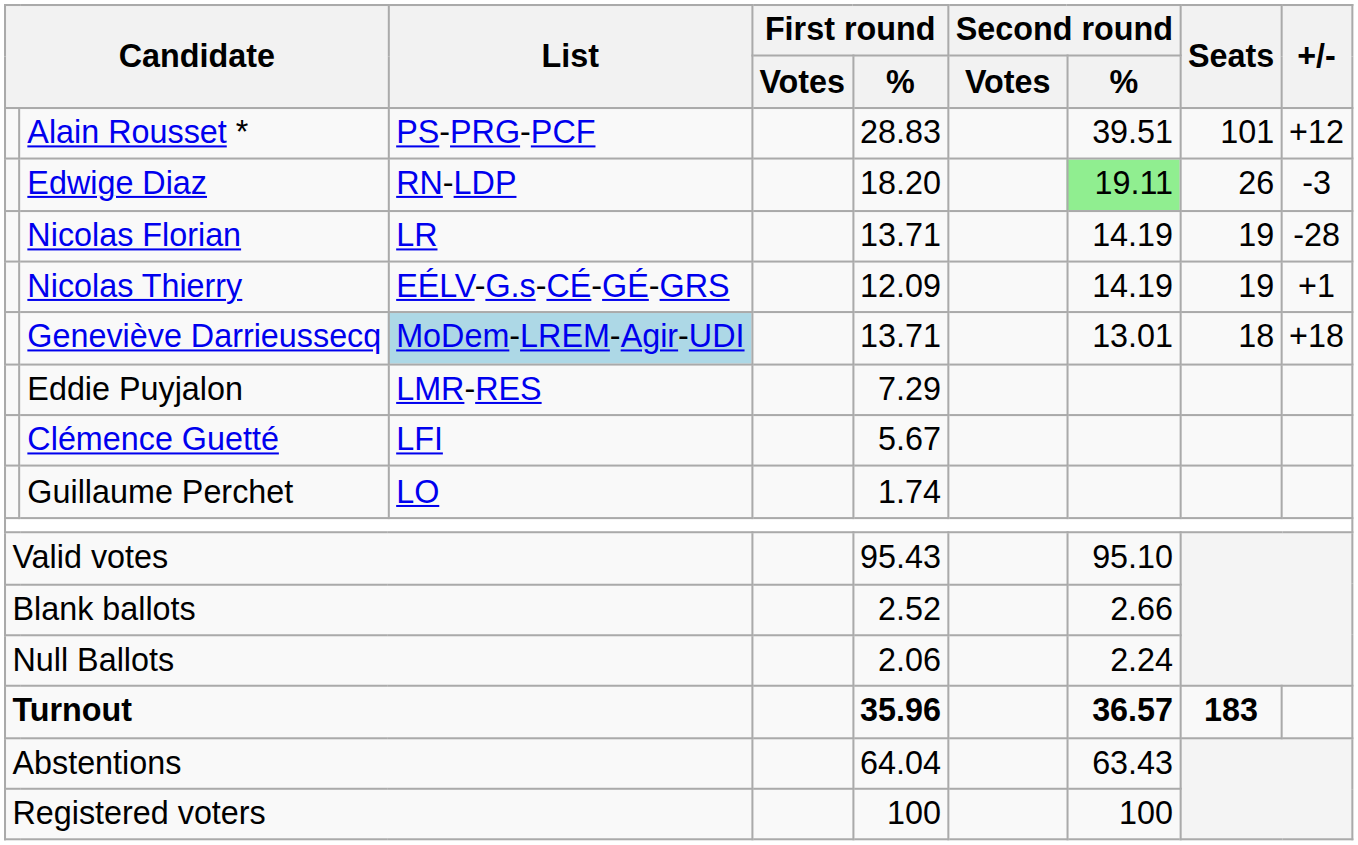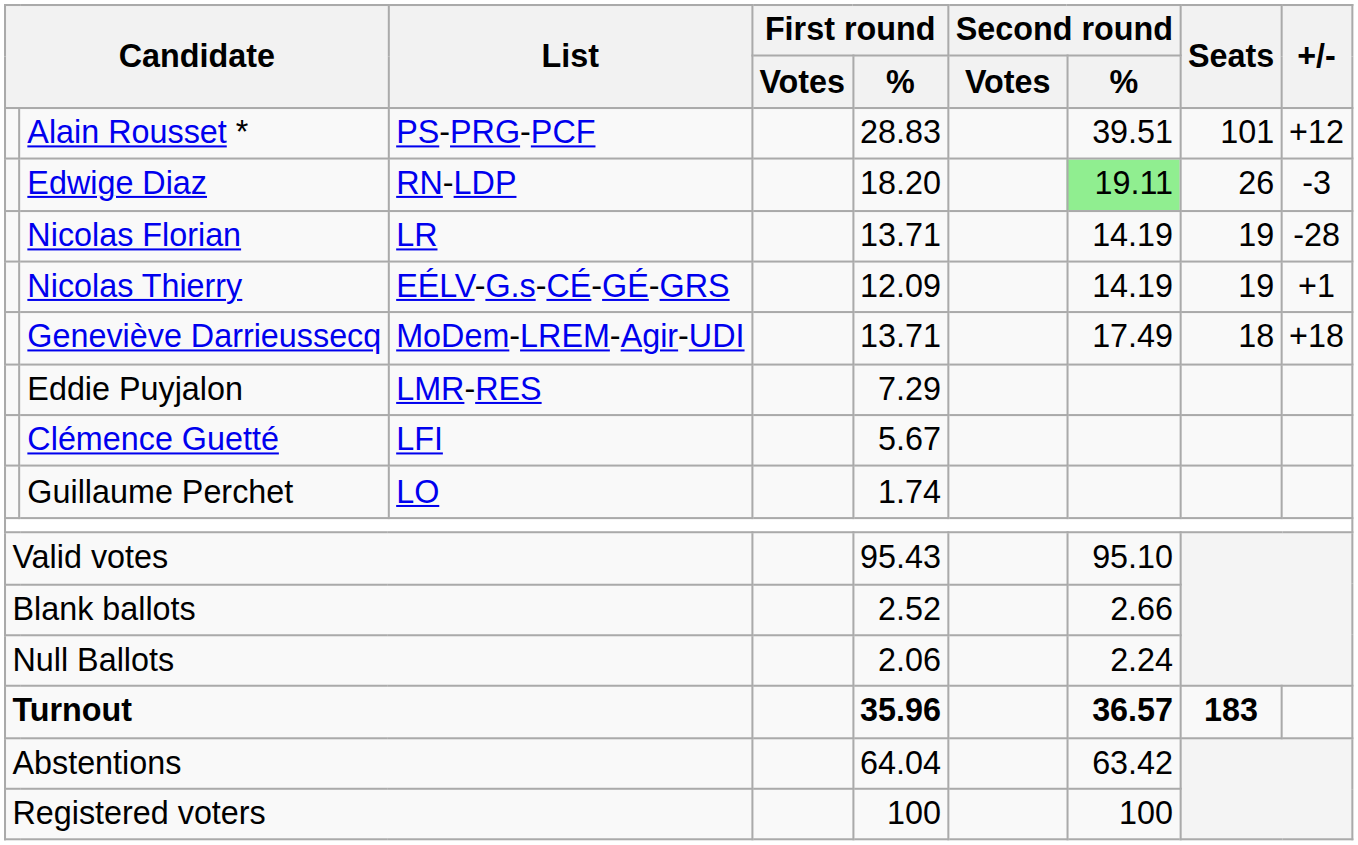(570, 337) lightblue background -> (570, 337) no background
(1133, 337) 13.01 -> (1133, 337) 17.49
(1133, 762) 63.43 -> (1133, 762) 63.42
